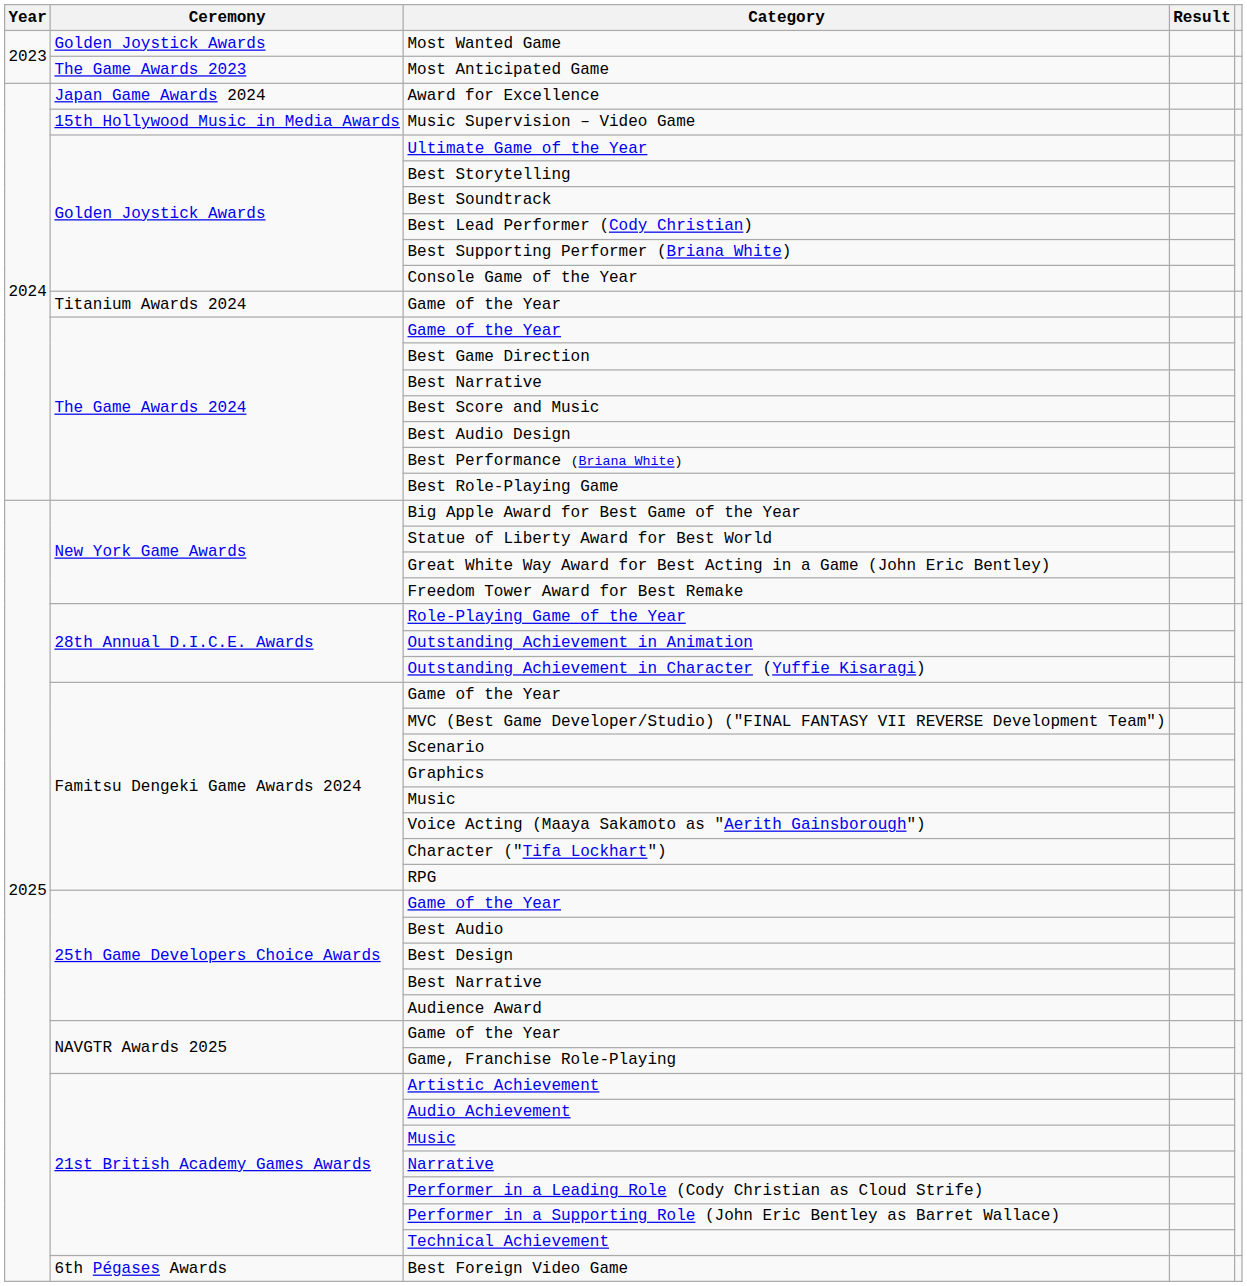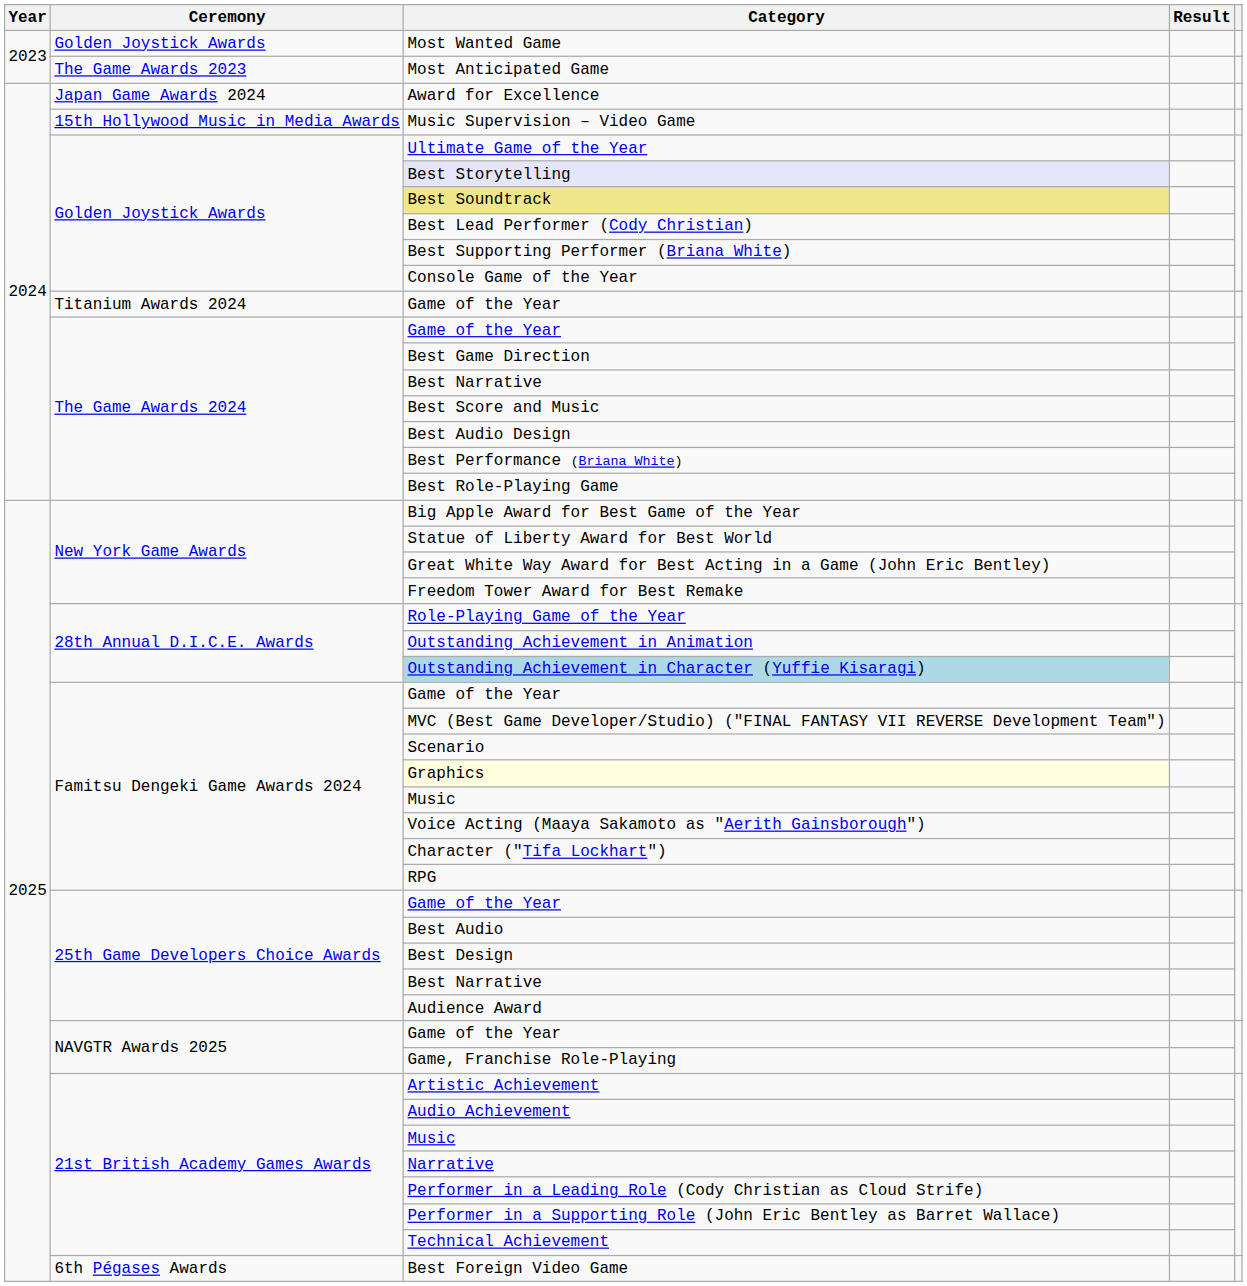(489, 174) no background -> (489, 174) lavender background
(479, 200) no background -> (479, 200) khaki background
(667, 669) no background -> (667, 669) lightblue background
(446, 773) no background -> (446, 773) lightyellow background
